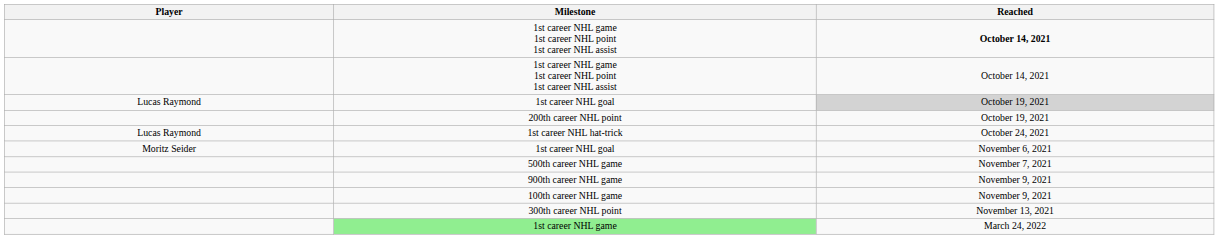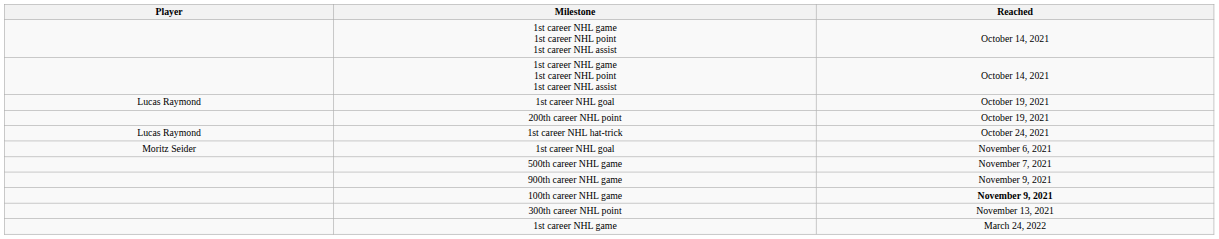(1015, 38) bold -> (1015, 38) normal
(1015, 102) lightgrey background -> (1015, 102) no background
(1015, 195) normal -> (1015, 195) bold
(575, 226) lightgreen background -> (575, 226) no background
